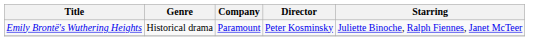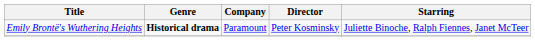(180, 28) normal -> (183, 28) bold
